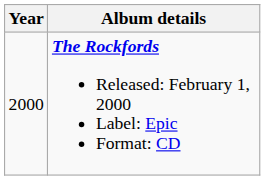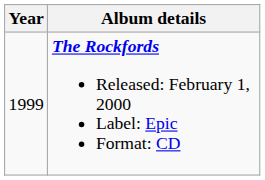(26, 103) 2000 -> (26, 103) 1999
